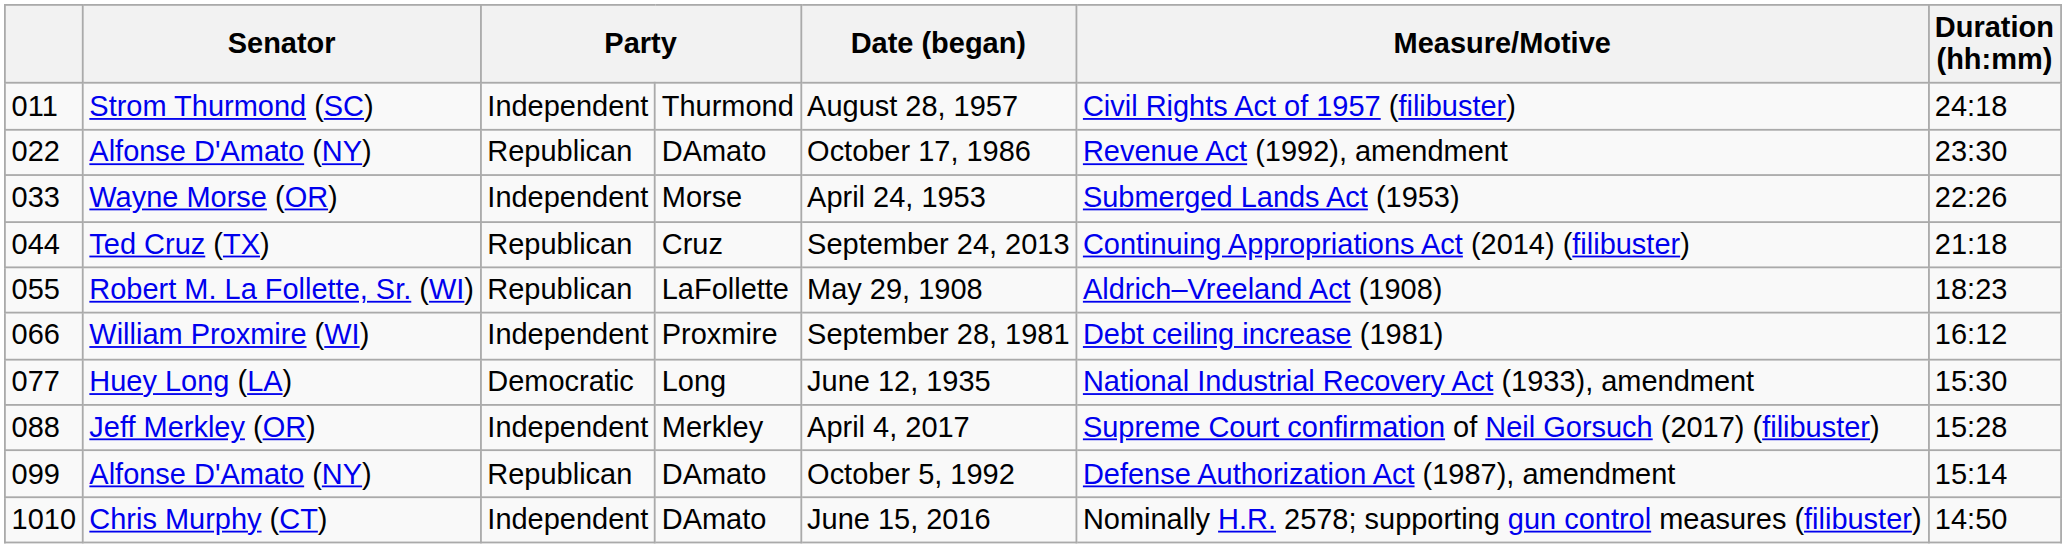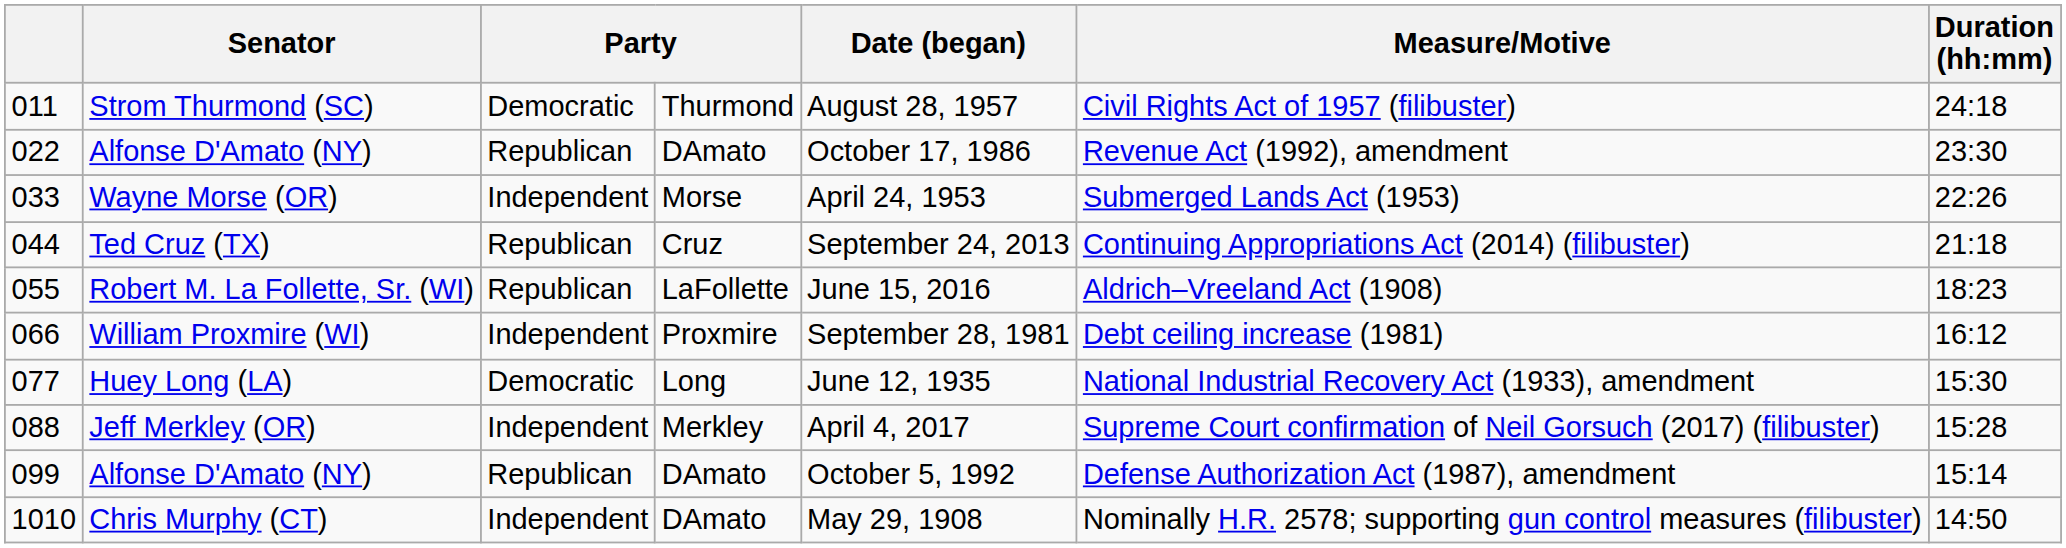(568, 105) Independent -> (561, 105) Democratic
(895, 289) May 29, 1908 -> (899, 289) June 15, 2016
(899, 519) June 15, 2016 -> (895, 519) May 29, 1908
